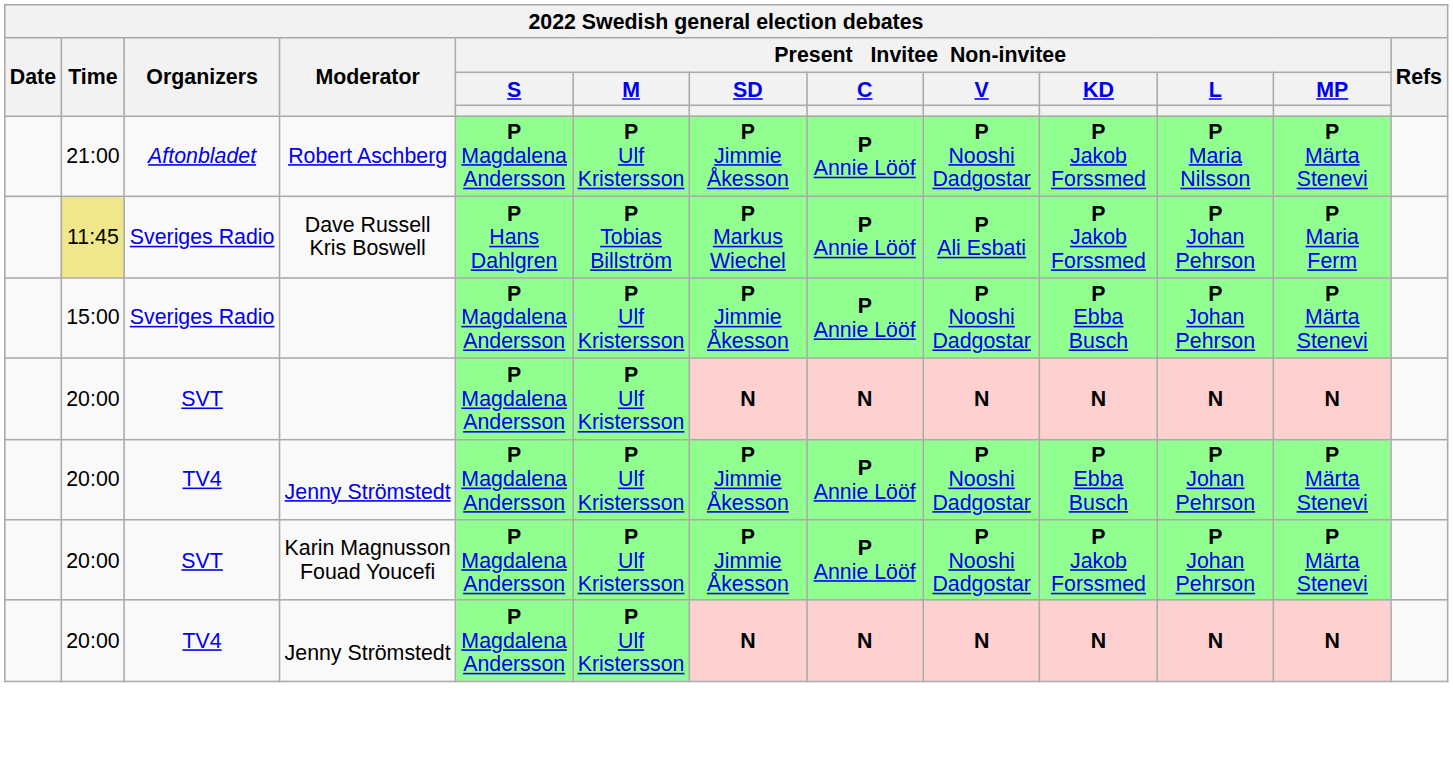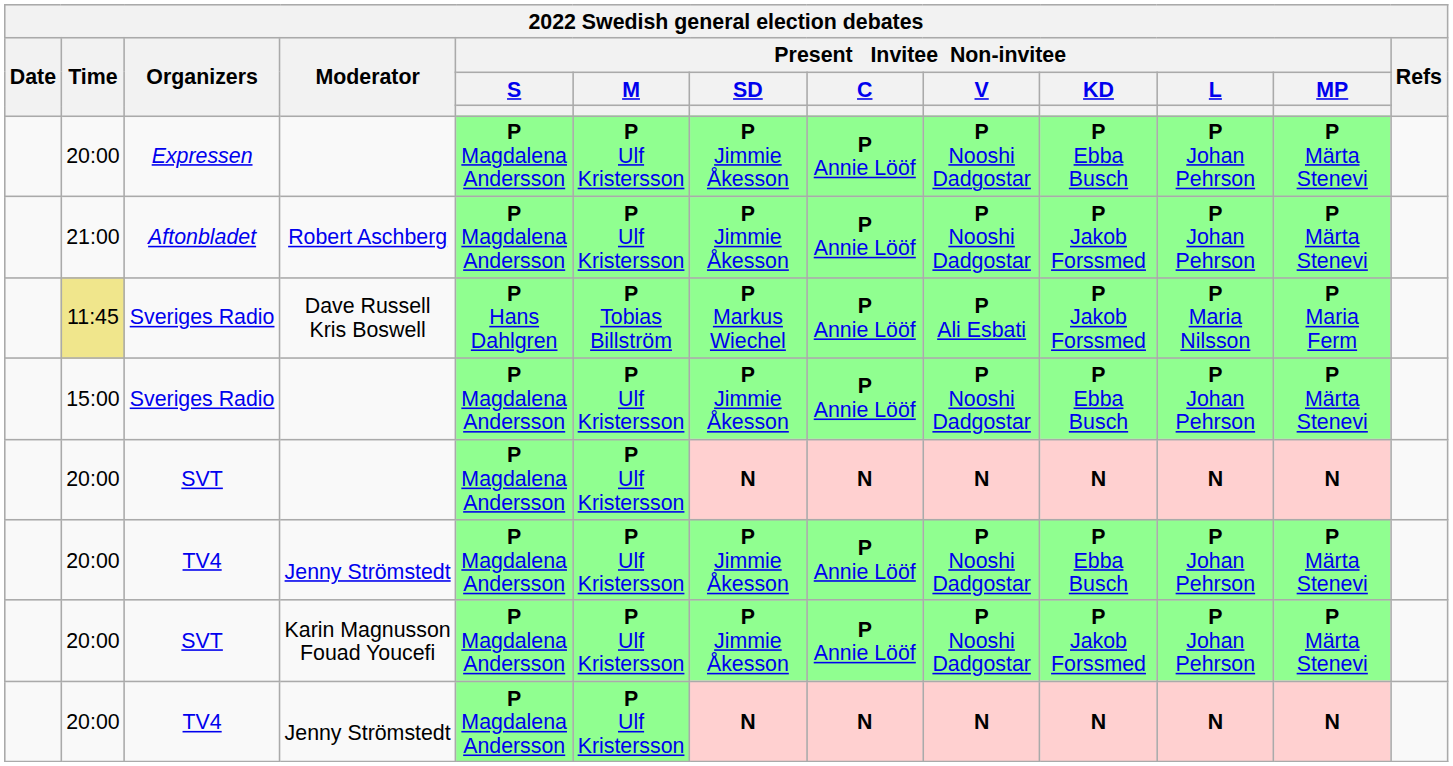+ row: (202, 156)
(1215, 156) P Maria Nilsson -> (1215, 237) P Johan Pehrson
(1215, 237) P Johan Pehrson -> (1215, 317) P Maria Nilsson
